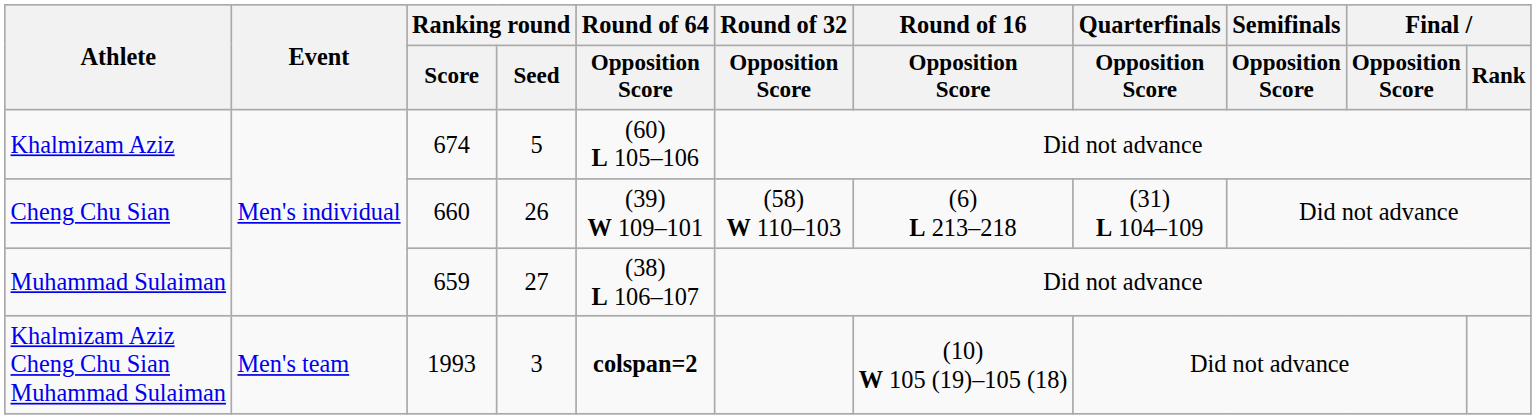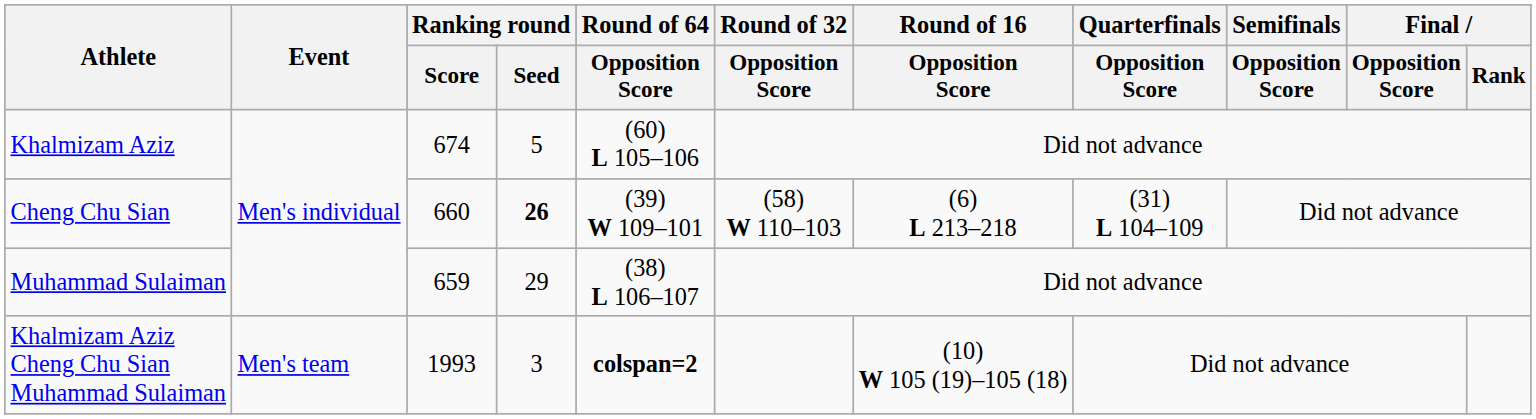(537, 213) normal -> (537, 213) bold
(537, 282) 27 -> (537, 282) 29
